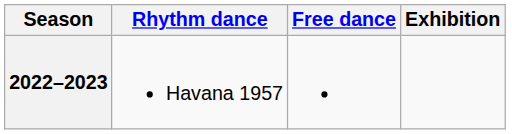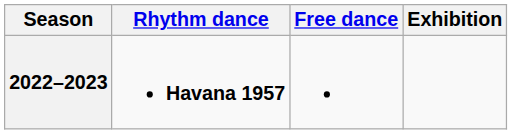(200, 93) normal -> (201, 93) bold
